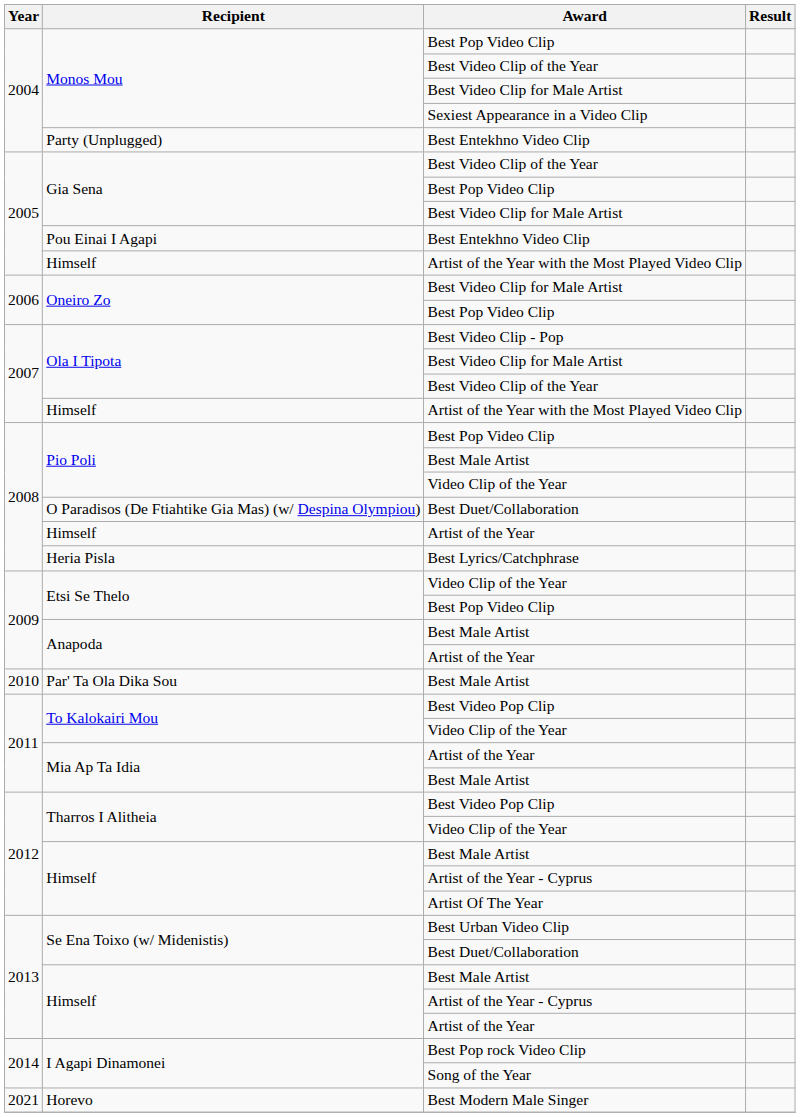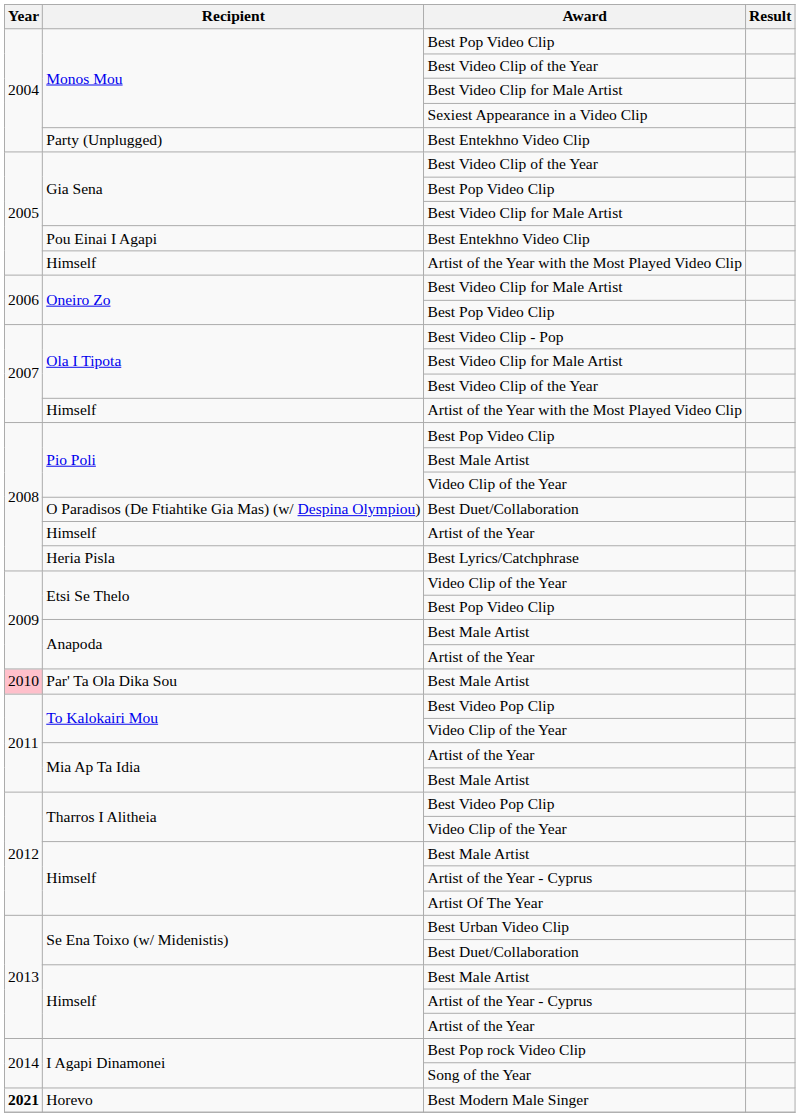(24, 681) no background -> (24, 681) pink background
(24, 1099) normal -> (24, 1099) bold
